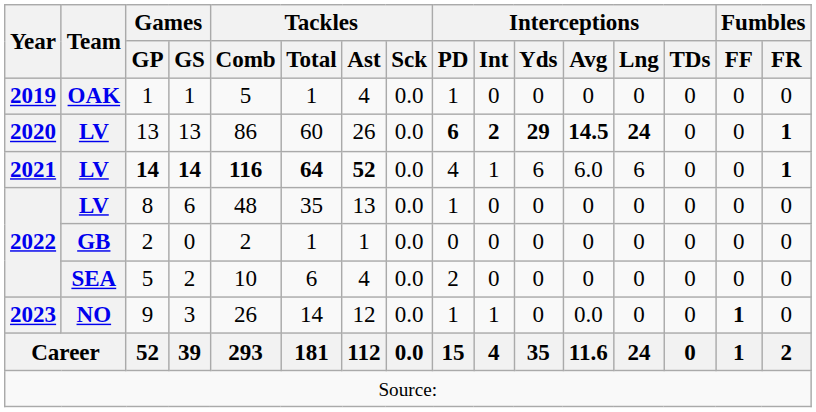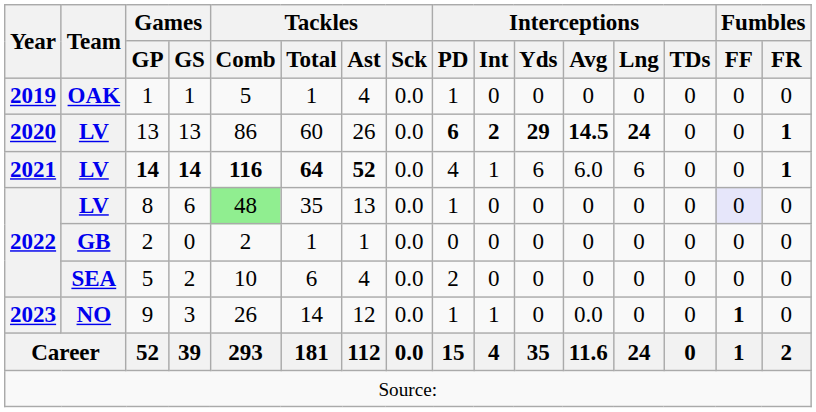(246, 205) no background -> (246, 205) lightgreen background
(739, 205) no background -> (739, 205) lavender background
